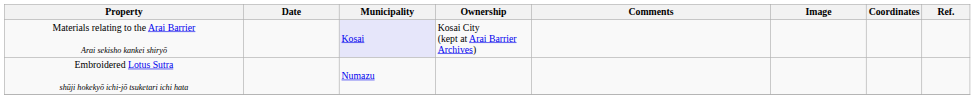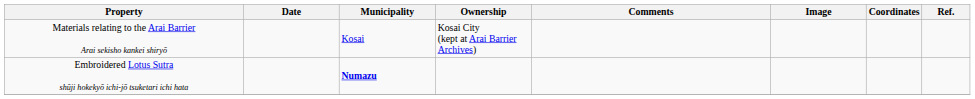(353, 38) lavender background -> (353, 38) no background
(358, 76) normal -> (359, 76) bold
